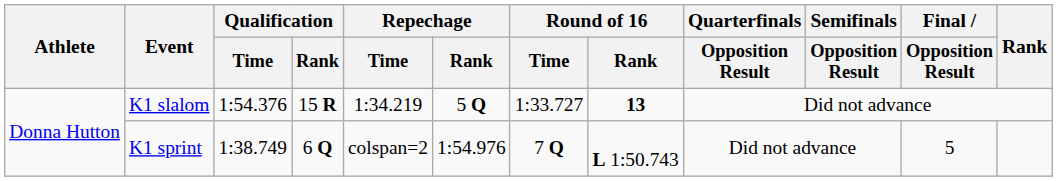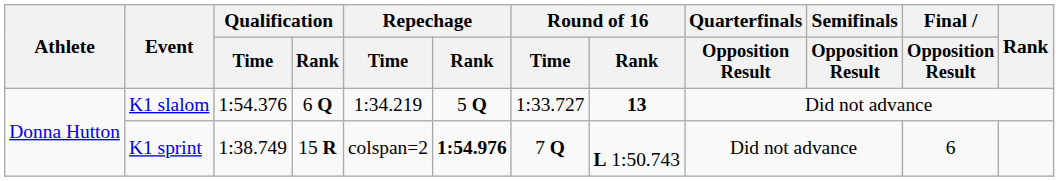(317, 104) 15 R -> (317, 104) 6 Q
(317, 148) 6 Q -> (317, 148) 15 R
(471, 148) normal -> (472, 148) bold
(950, 148) 5 -> (951, 148) 6
